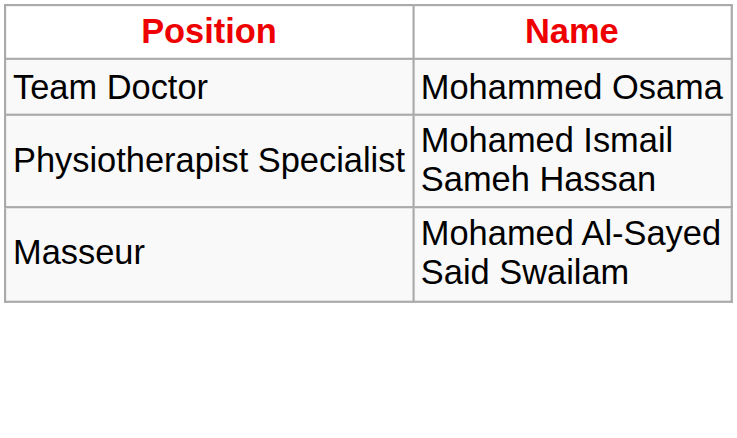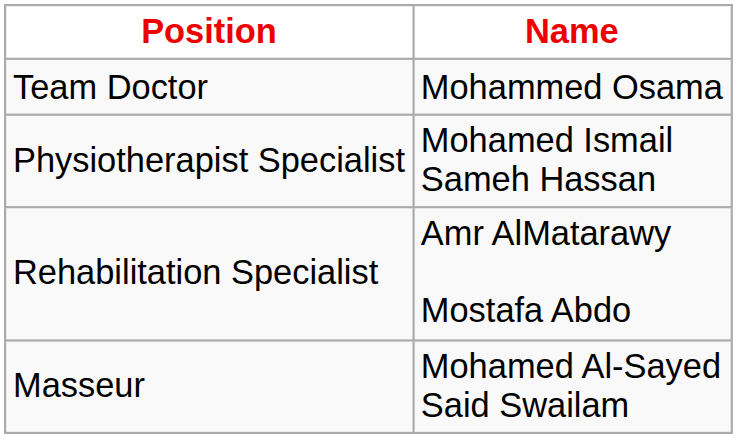+ row: (196, 272)
